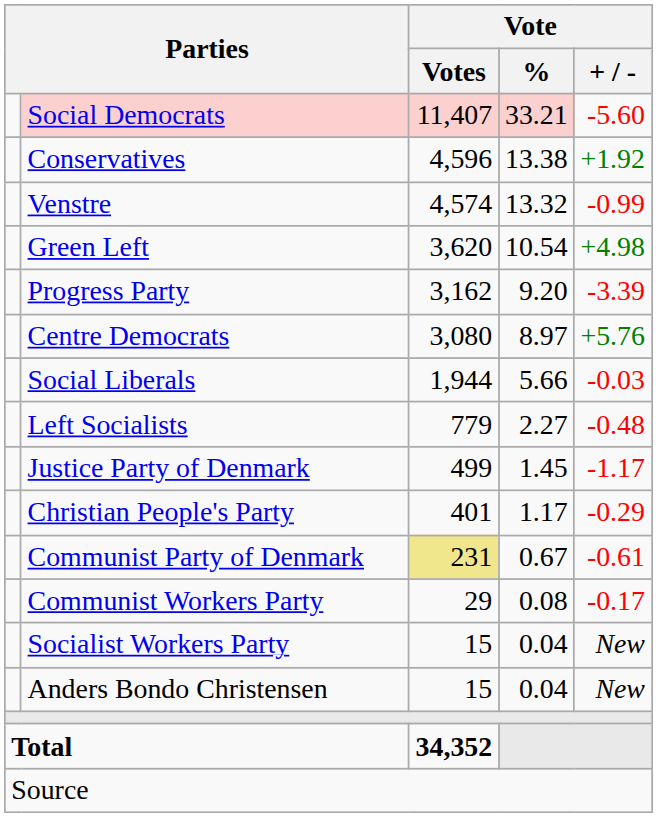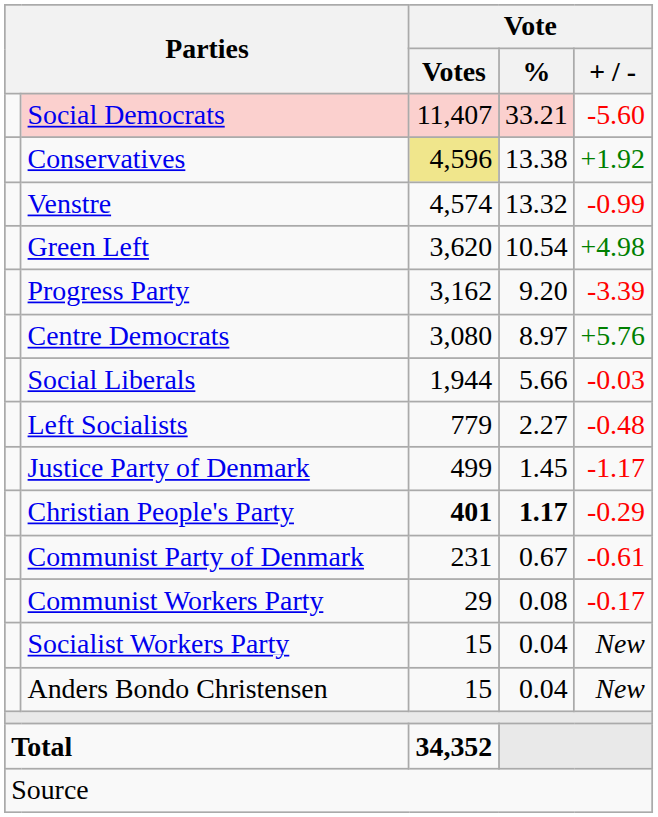(461, 159) no background -> (461, 159) khaki background
(471, 512) normal -> (471, 512) bold
(543, 512) normal -> (543, 512) bold
(471, 556) khaki background -> (471, 556) no background
